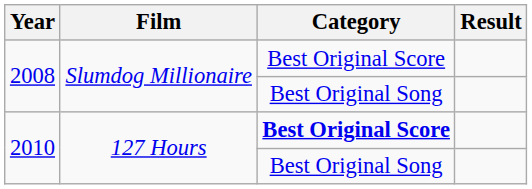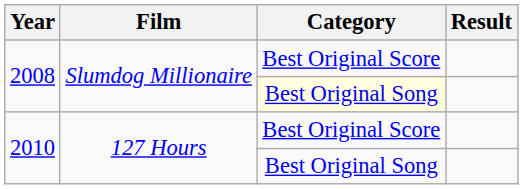(356, 93) no background -> (351, 93) lightyellow background
(356, 129) bold -> (351, 129) normal
